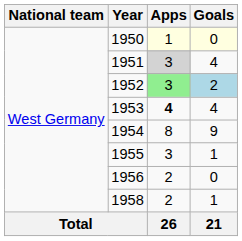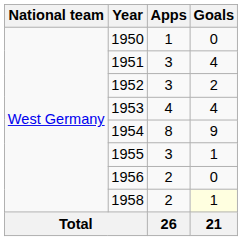(169, 39) lightyellow background -> (169, 39) no background
(214, 39) lightyellow background -> (214, 39) no background
(169, 62) lightgrey background -> (169, 62) no background
(169, 85) lightgreen background -> (169, 85) no background
(214, 85) lightblue background -> (214, 85) no background
(169, 108) bold -> (169, 108) normal
(214, 200) no background -> (214, 200) lightyellow background
